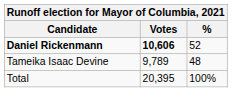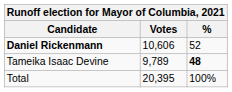(159, 45) bold -> (159, 45) normal
(195, 62) normal -> (195, 62) bold
